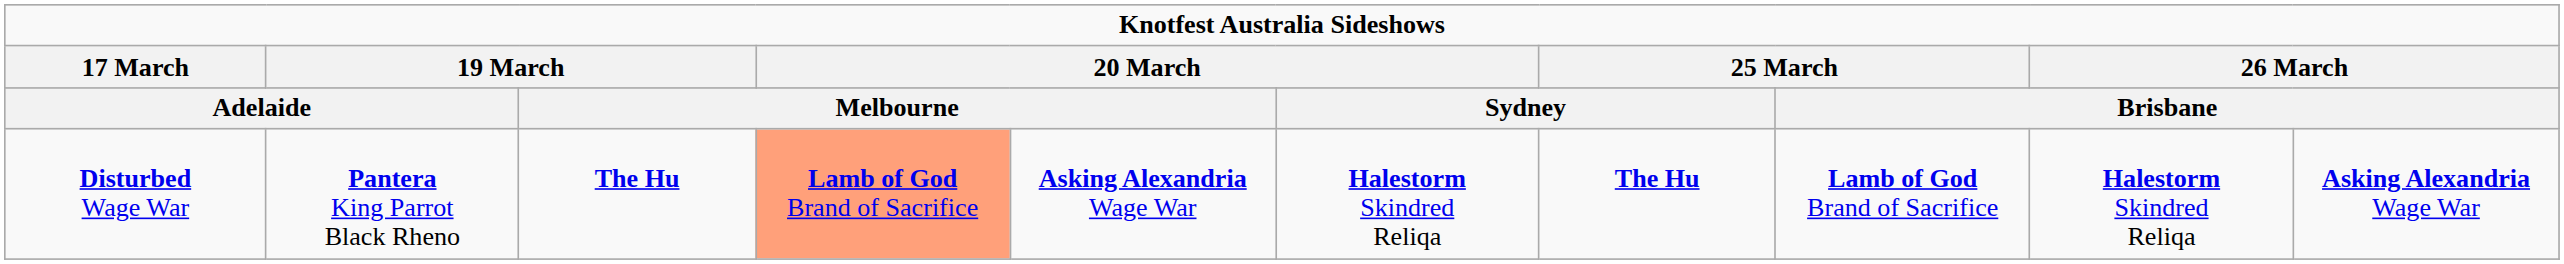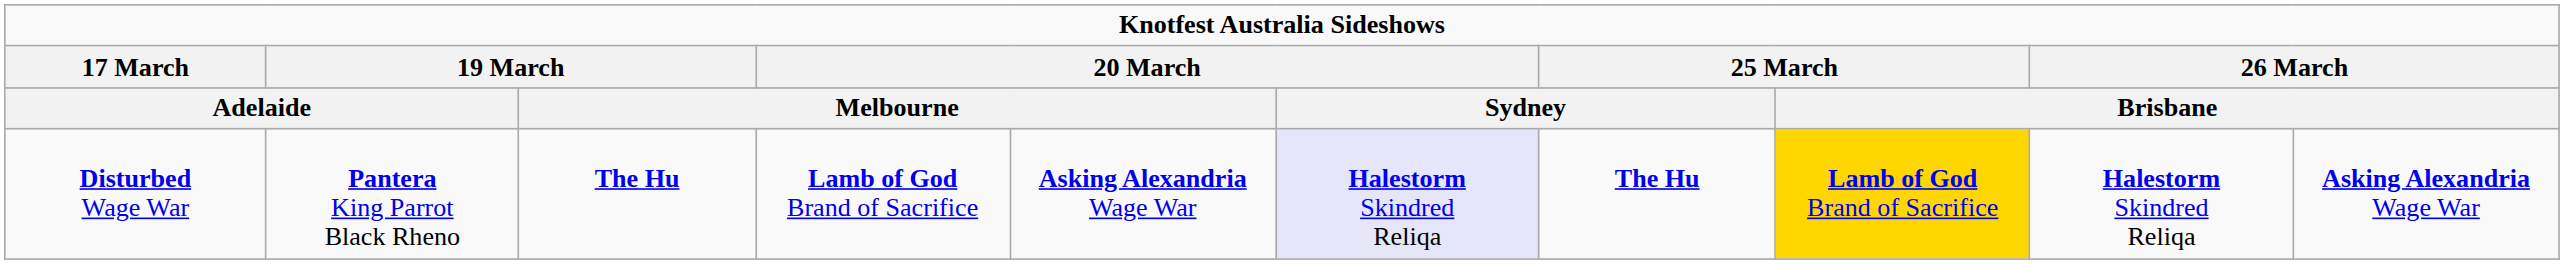(883, 193) lightsalmon background -> (883, 193) no background
(1407, 207) no background -> (1407, 207) lavender background
(1903, 193) no background -> (1903, 193) gold background
